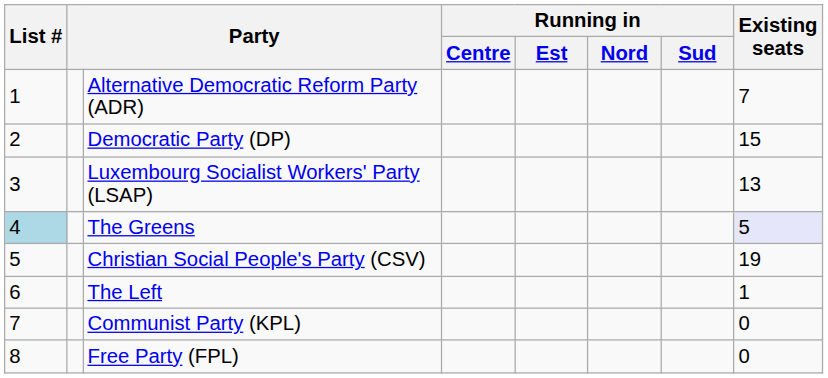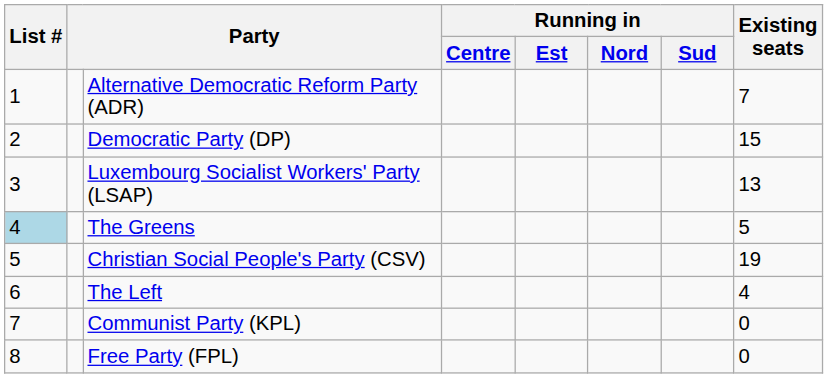(744, 227) lavender background -> (744, 227) no background
(744, 291) 1 -> (744, 291) 4
